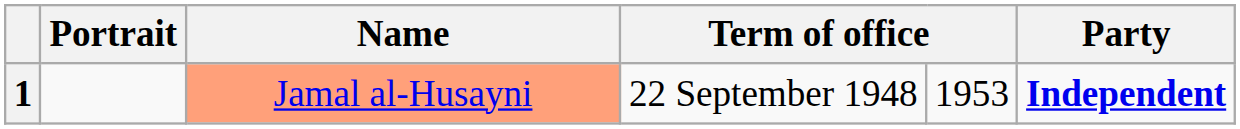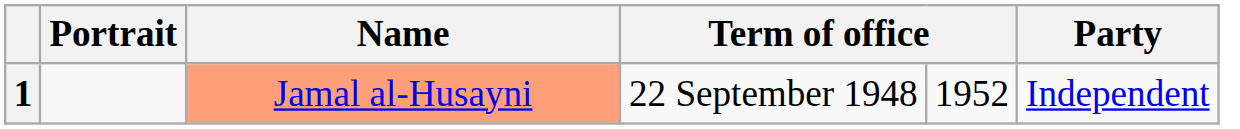(972, 92) 1953 -> (972, 92) 1952
(1126, 92) bold -> (1118, 92) normal
